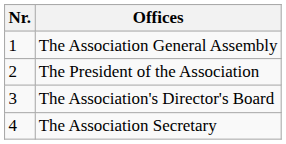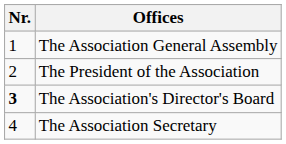(13, 98) normal -> (13, 98) bold
